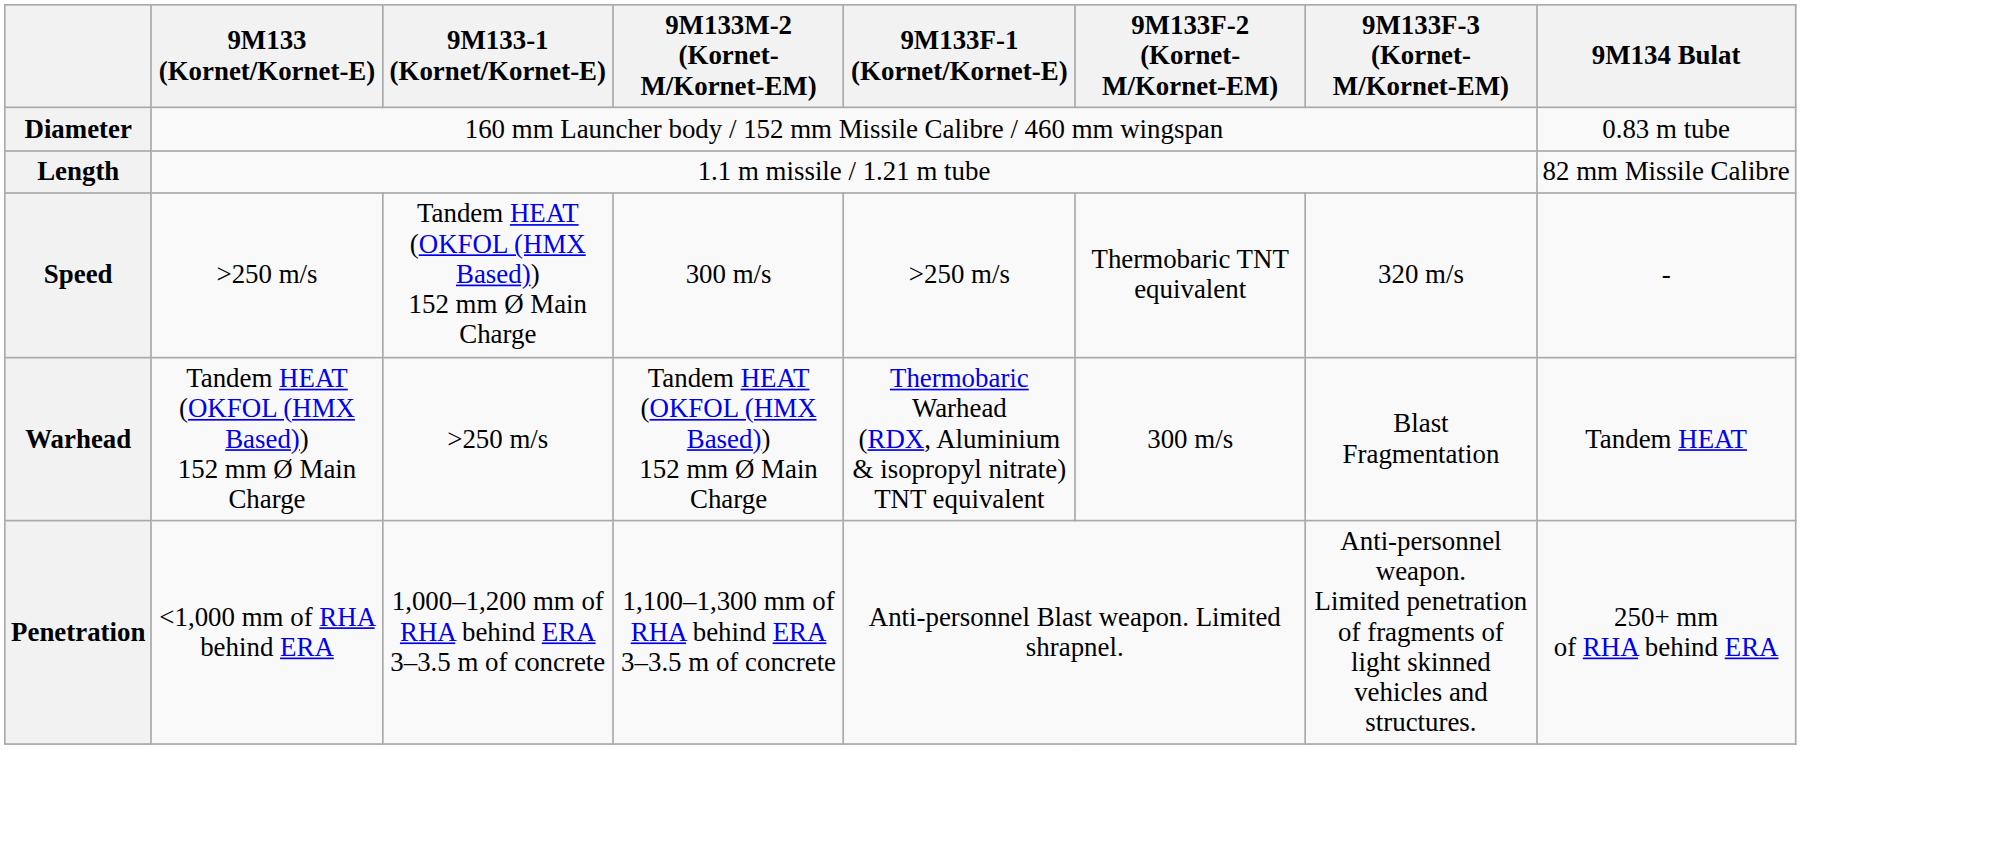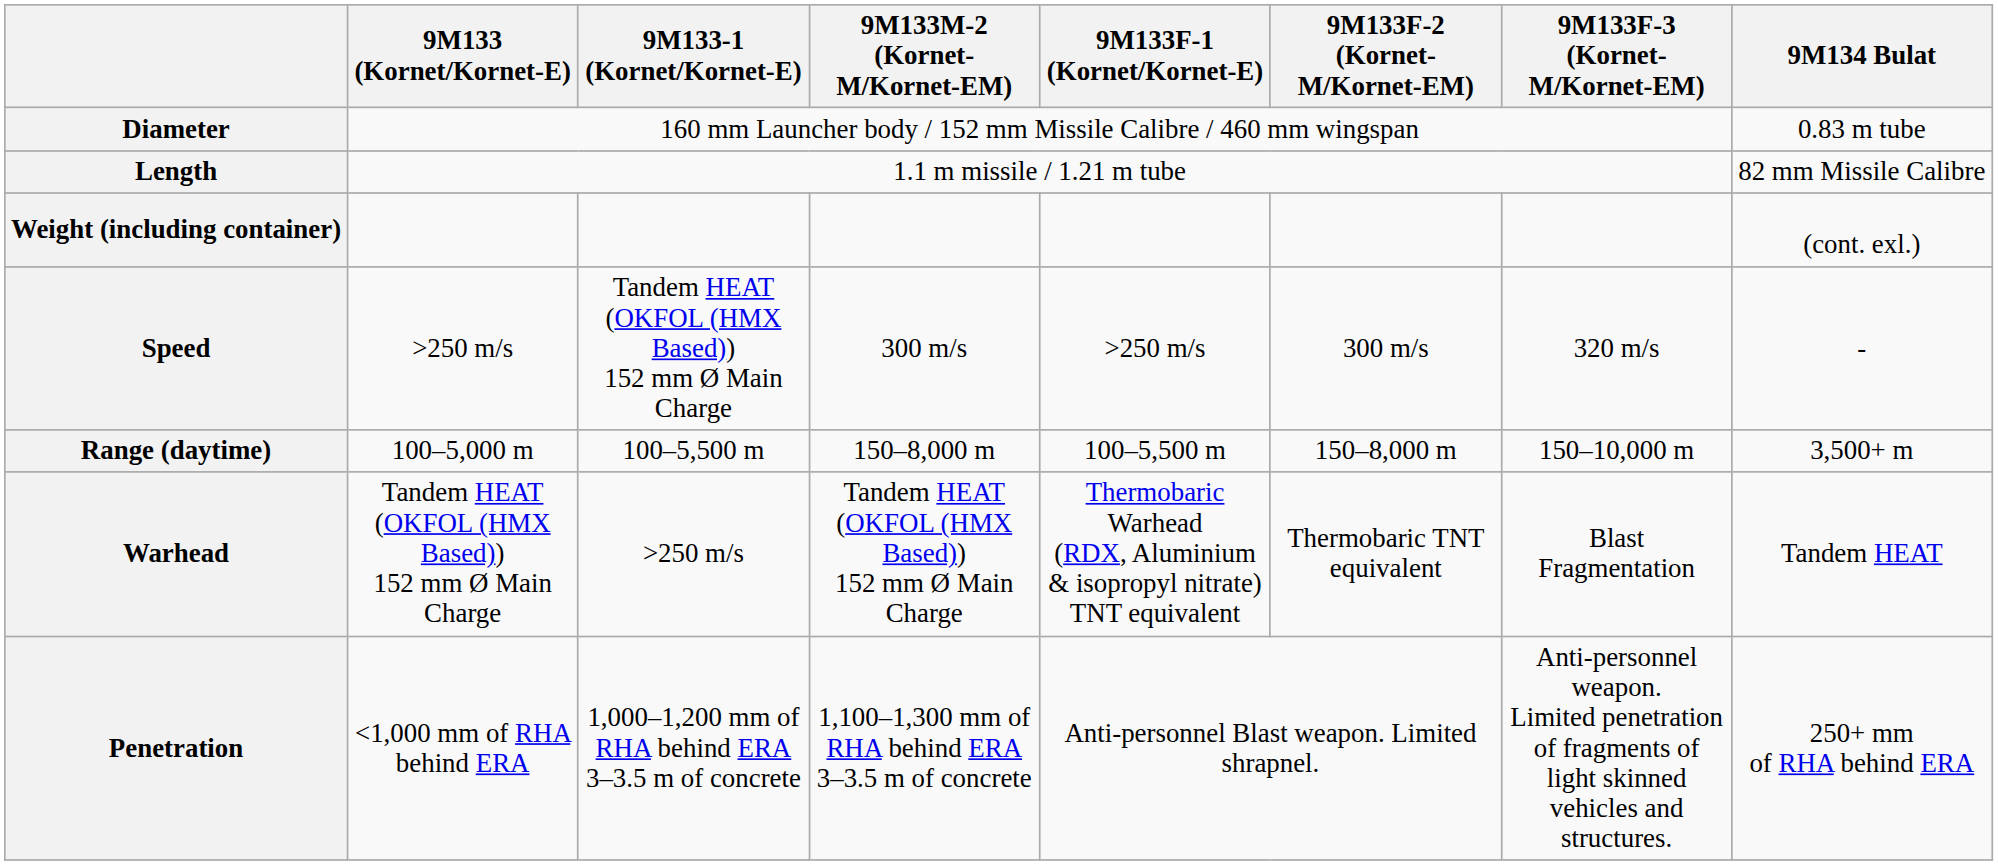+ row: (176, 229)
(1190, 274) Thermobaric TNT equivalent -> (1386, 347) 300 m/s
+ row: (176, 450)
(1190, 438) 300 m/s -> (1386, 553) Thermobaric TNT equivalent
